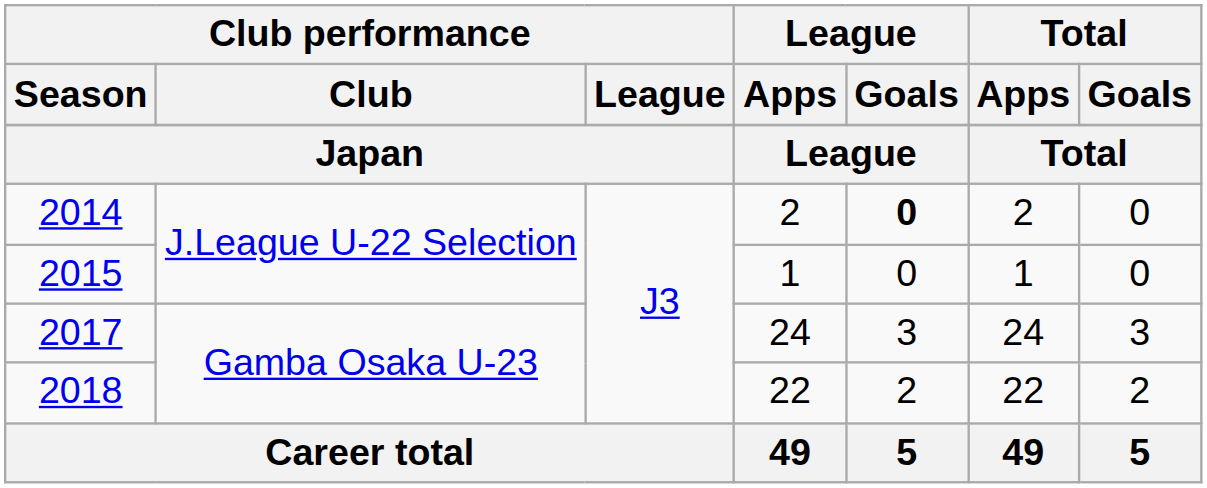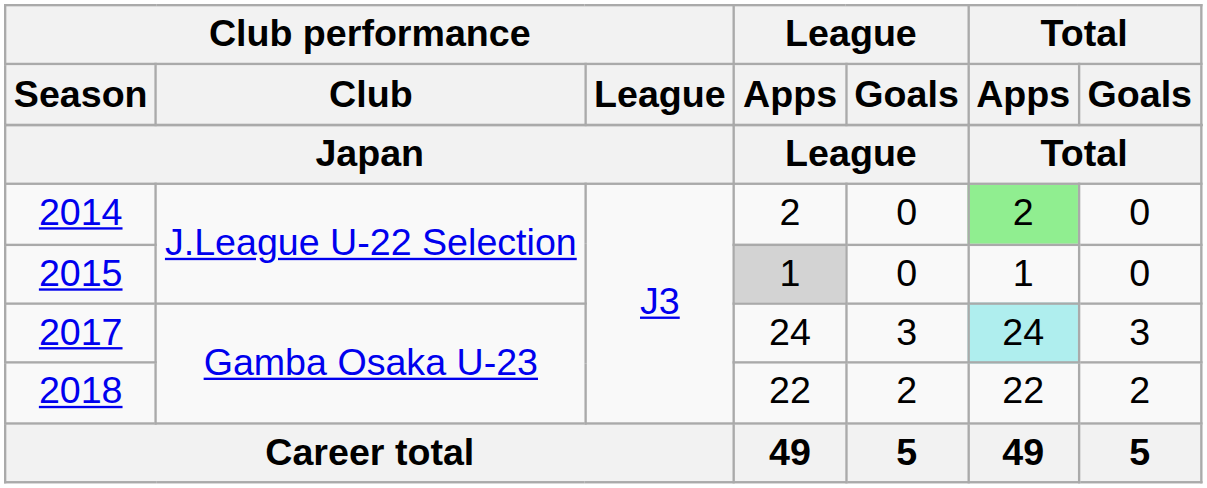(907, 213) bold -> (907, 213) normal
(1023, 213) no background -> (1023, 213) lightgreen background
(790, 272) no background -> (790, 272) lightgrey background
(1023, 332) no background -> (1023, 332) paleturquoise background
